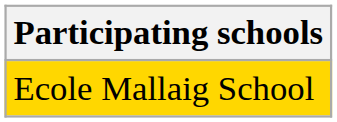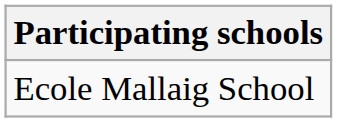(164, 87) gold background -> (164, 87) no background
